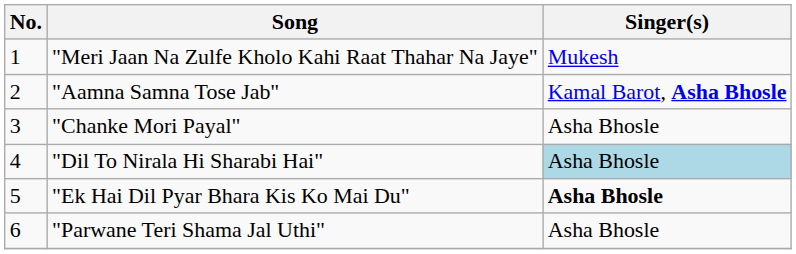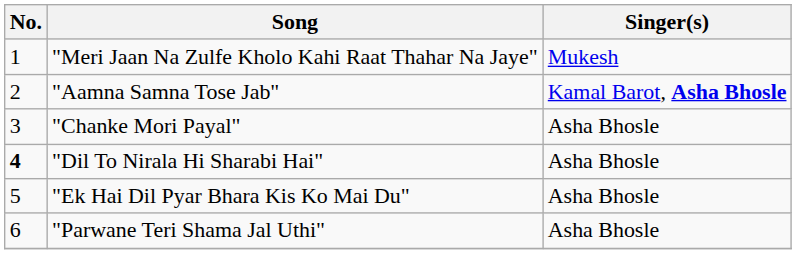(15, 160) normal -> (15, 160) bold
(603, 160) lightblue background -> (603, 160) no background
(605, 195) bold -> (603, 195) normal
